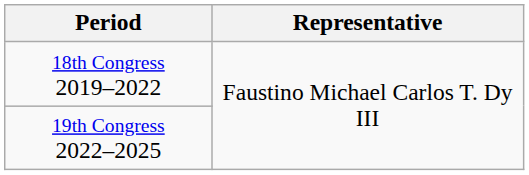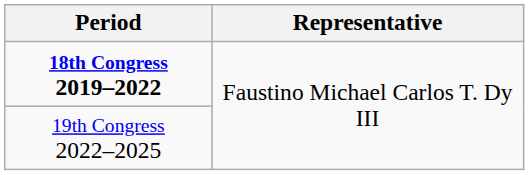(108, 75) normal -> (108, 73) bold
